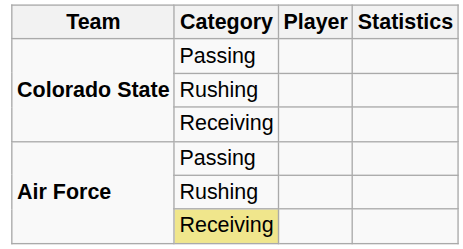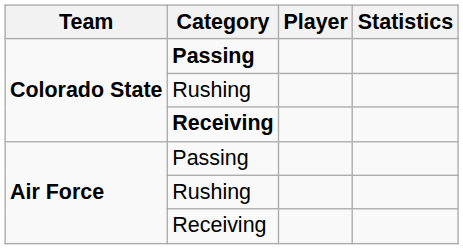(218, 55) normal -> (213, 55) bold
(227, 123) normal -> (223, 123) bold
(227, 225) khaki background -> (219, 225) no background
